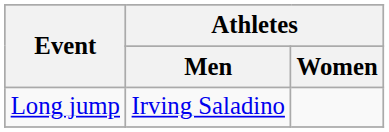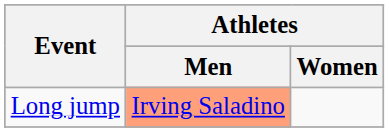(208, 107) no background -> (208, 107) lightsalmon background
